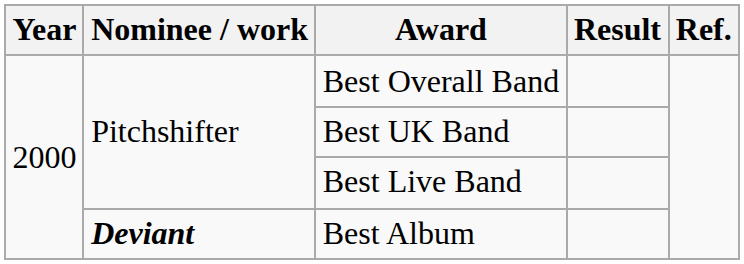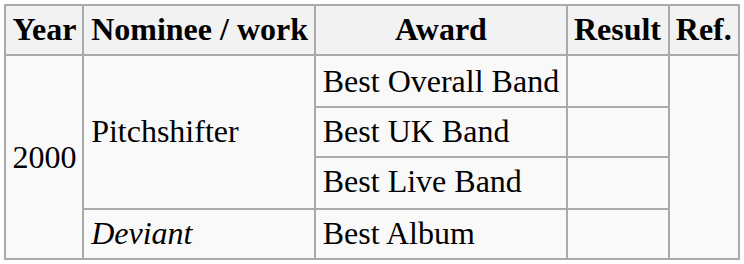(143, 232) bold -> (142, 232) normal
